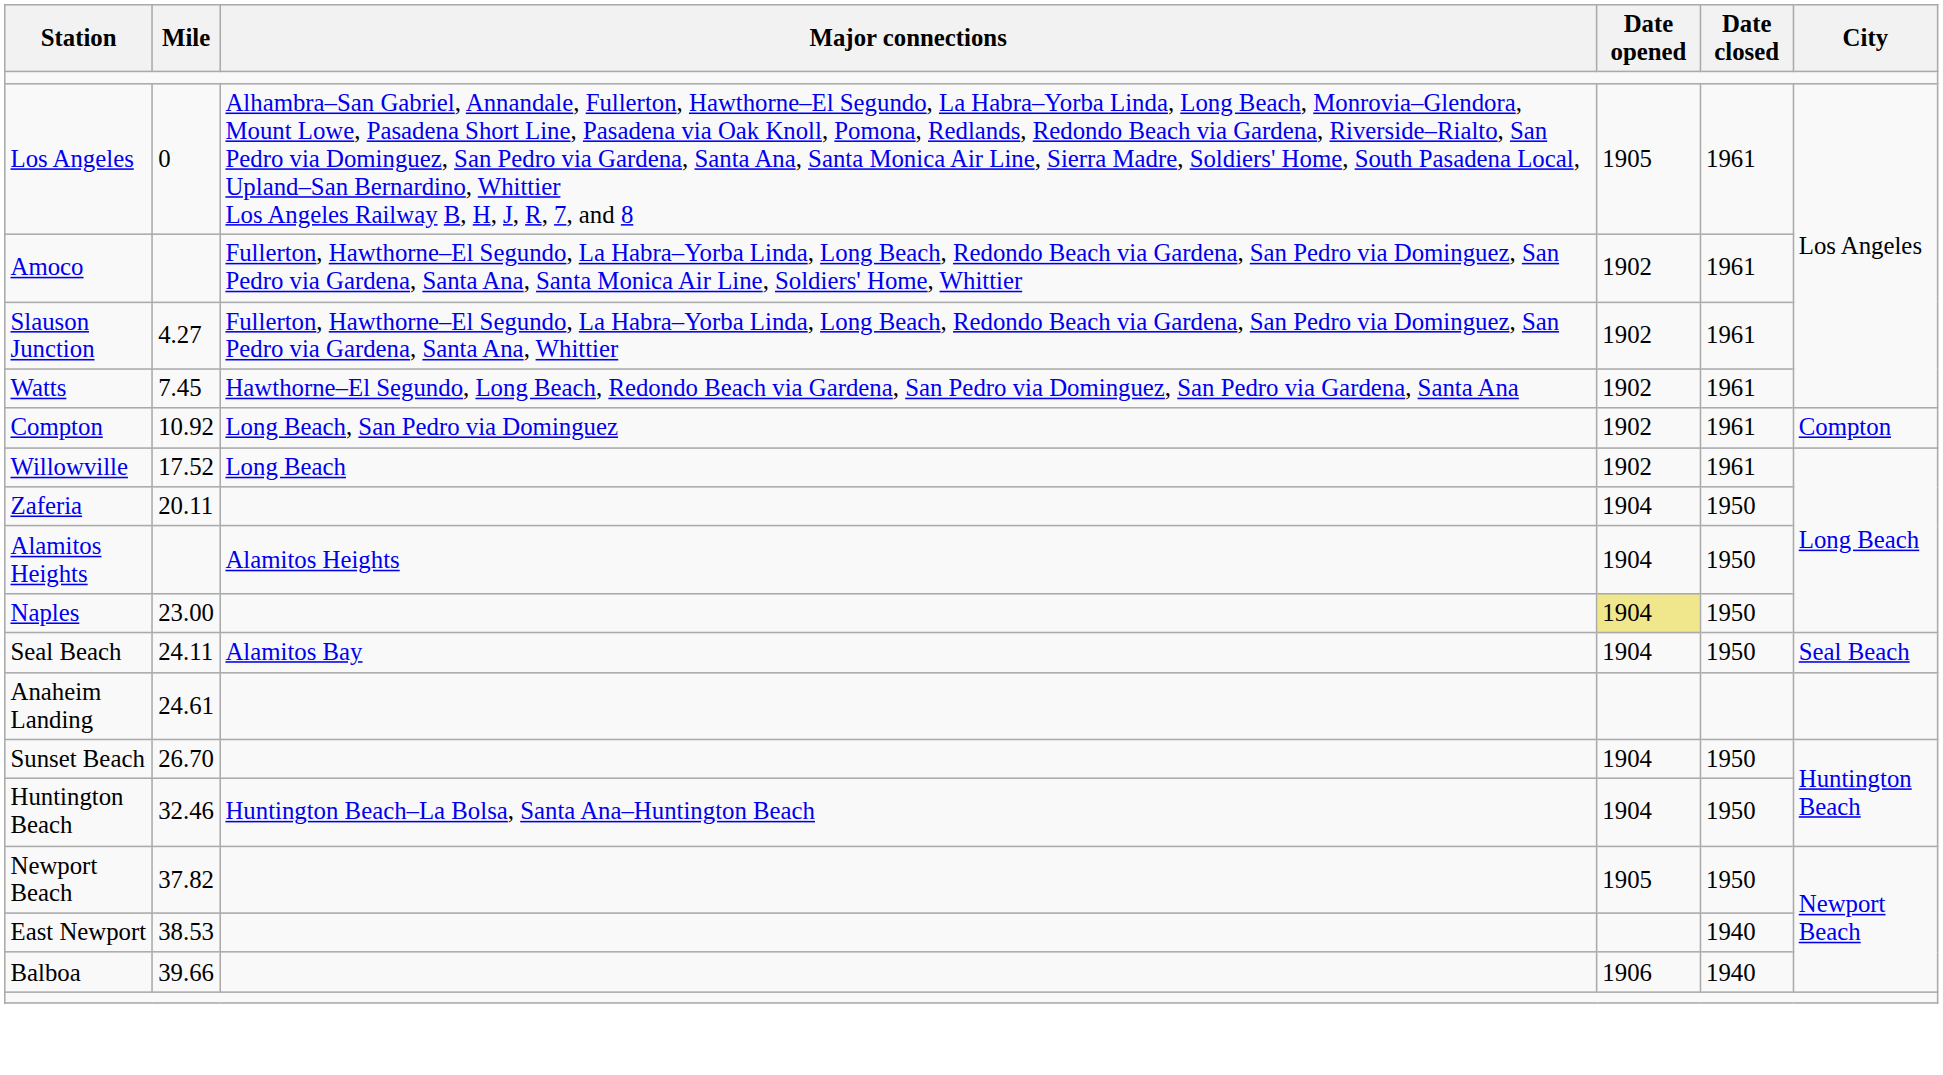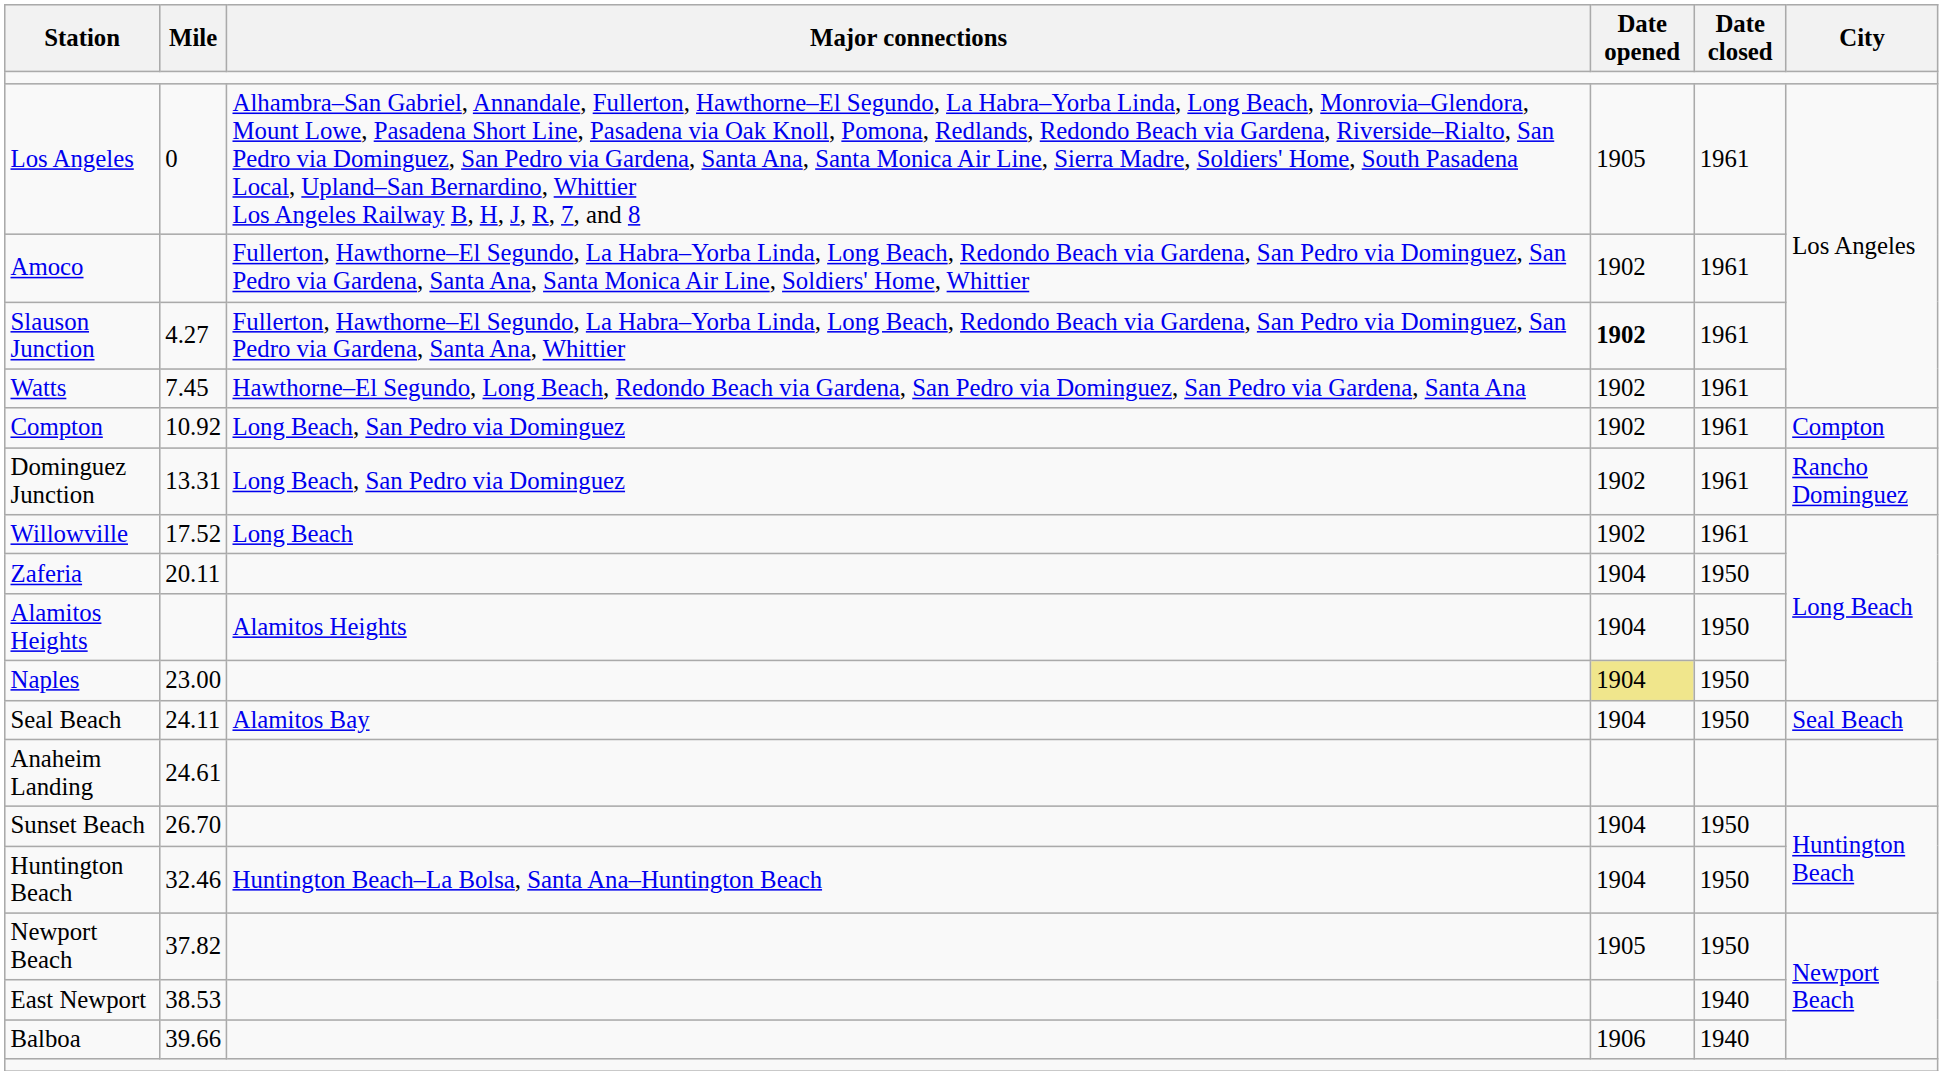(1627, 334) normal -> (1621, 334) bold
+ row: (68, 480)
